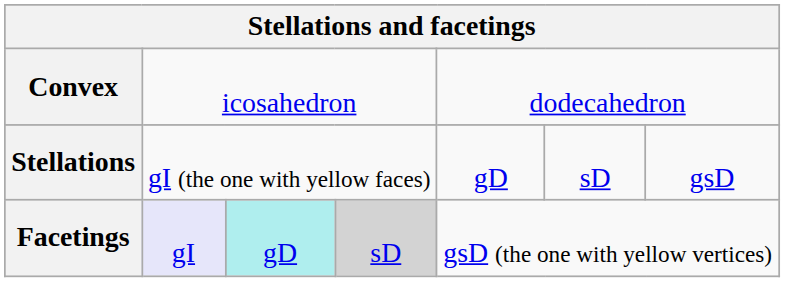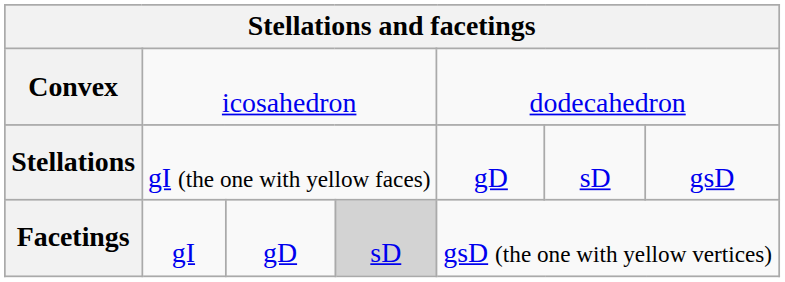(183, 252) lavender background -> (183, 252) no background
(280, 252) paleturquoise background -> (280, 252) no background
